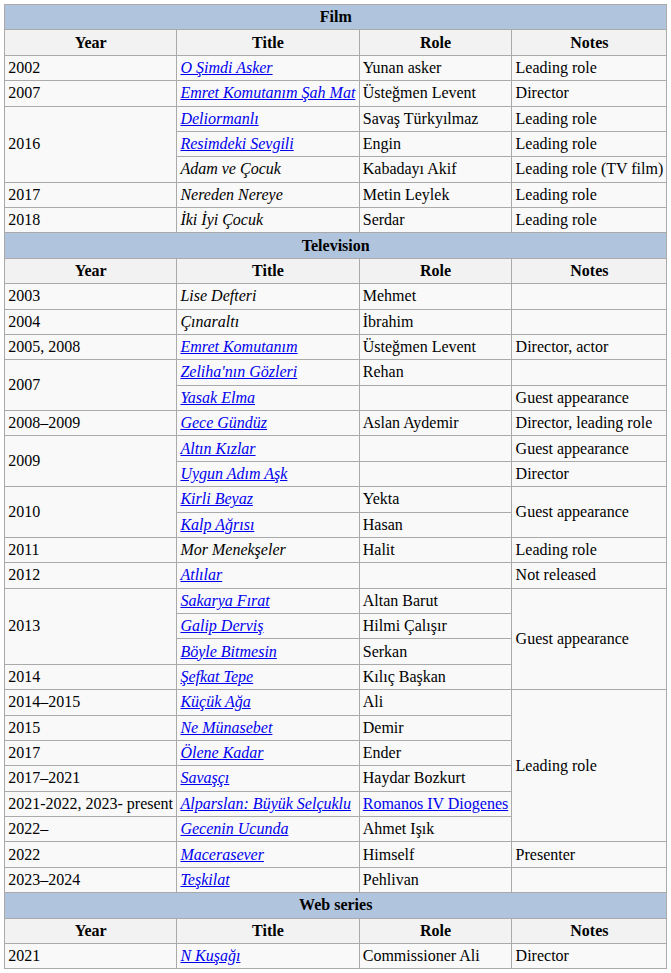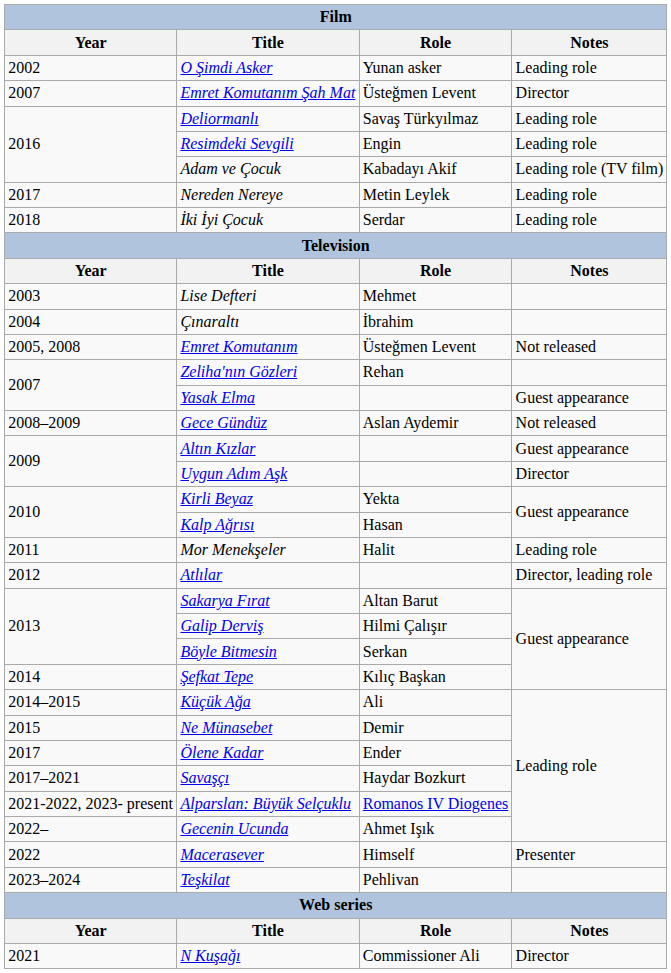(562, 347) Director, actor -> (556, 347) Not released
(584, 423) Director, leading role -> (556, 423) Not released
(556, 575) Not released -> (584, 575) Director, leading role
